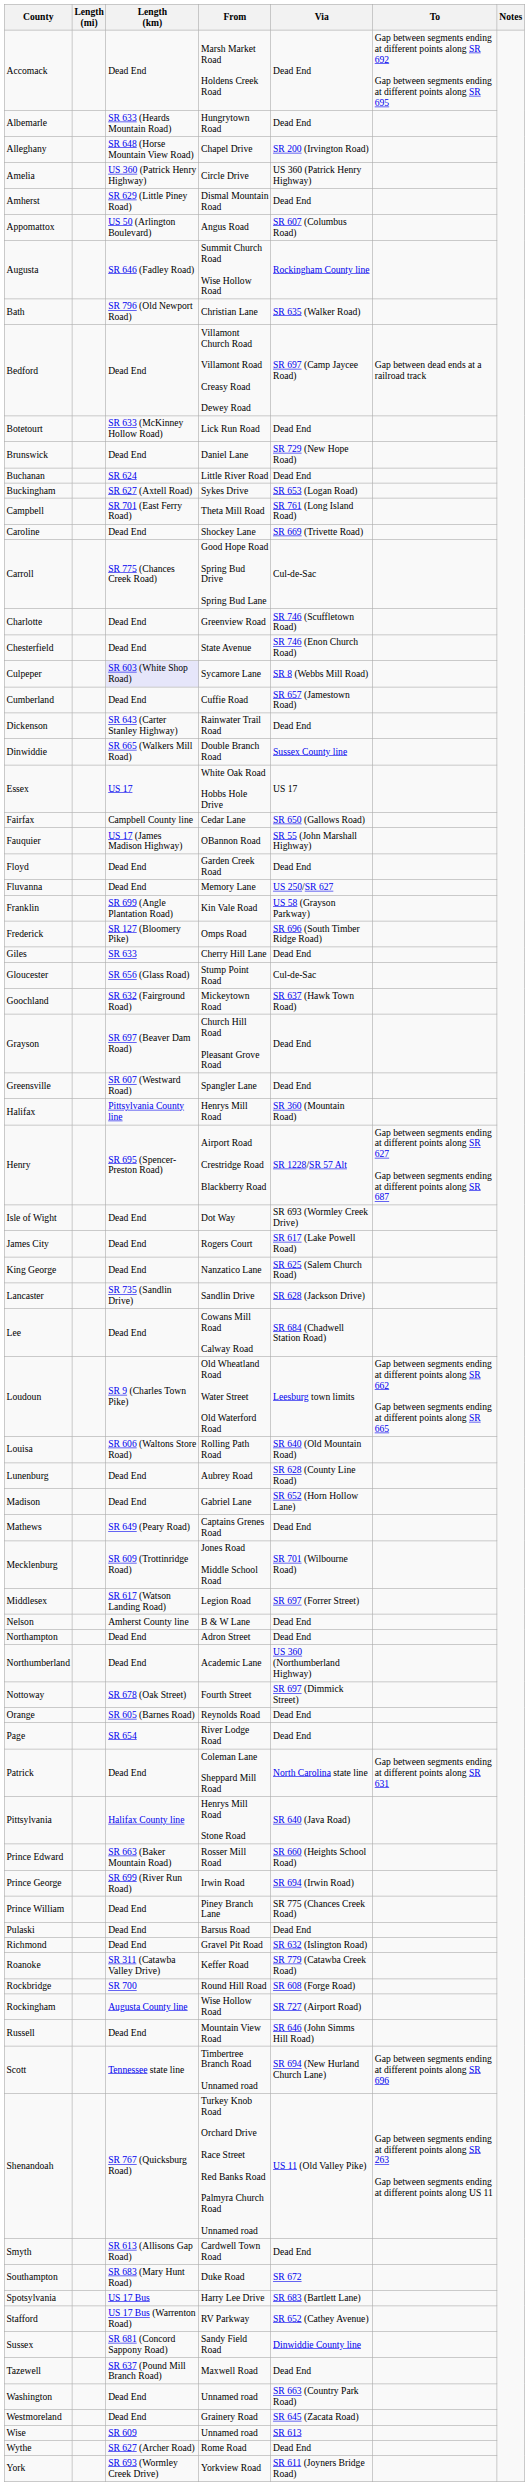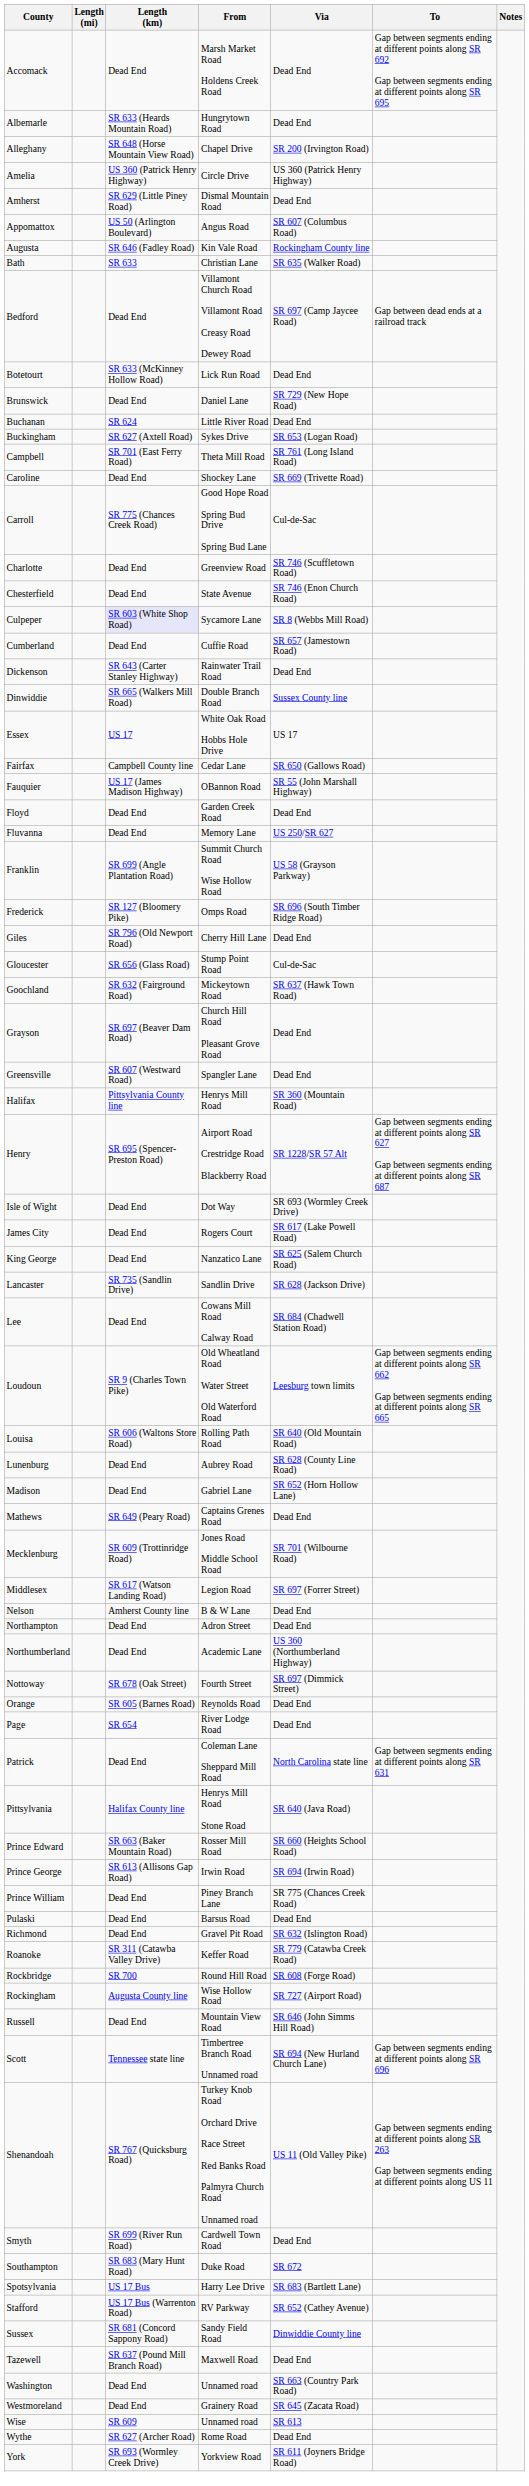(232, 269) Summit Church Road Wise Hollow Road -> (229, 248) Kin Vale Road
(150, 312) SR 796 (Old Newport Road) -> (122, 263) SR 633
(229, 908) Kin Vale Road -> (232, 870) Summit Church Road Wise Hollow Road
(122, 954) SR 633 -> (150, 938) SR 796 (Old Newport Road)
(145, 1883) SR 699 (River Run Road) -> (150, 1872) SR 613 (Allisons Gap Road)
(150, 2251) SR 613 (Allisons Gap Road) -> (145, 2240) SR 699 (River Run Road)
